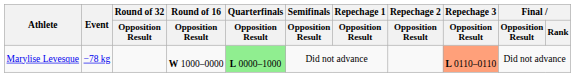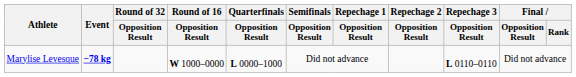(97, 59) normal -> (97, 59) bold
(256, 65) lightgreen background -> (256, 65) no background
(471, 65) lightsalmon background -> (471, 65) no background
